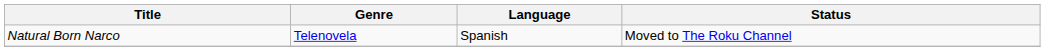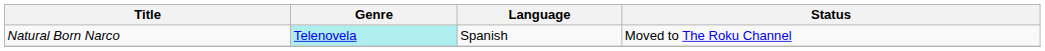(325, 35) no background -> (325, 35) paleturquoise background
